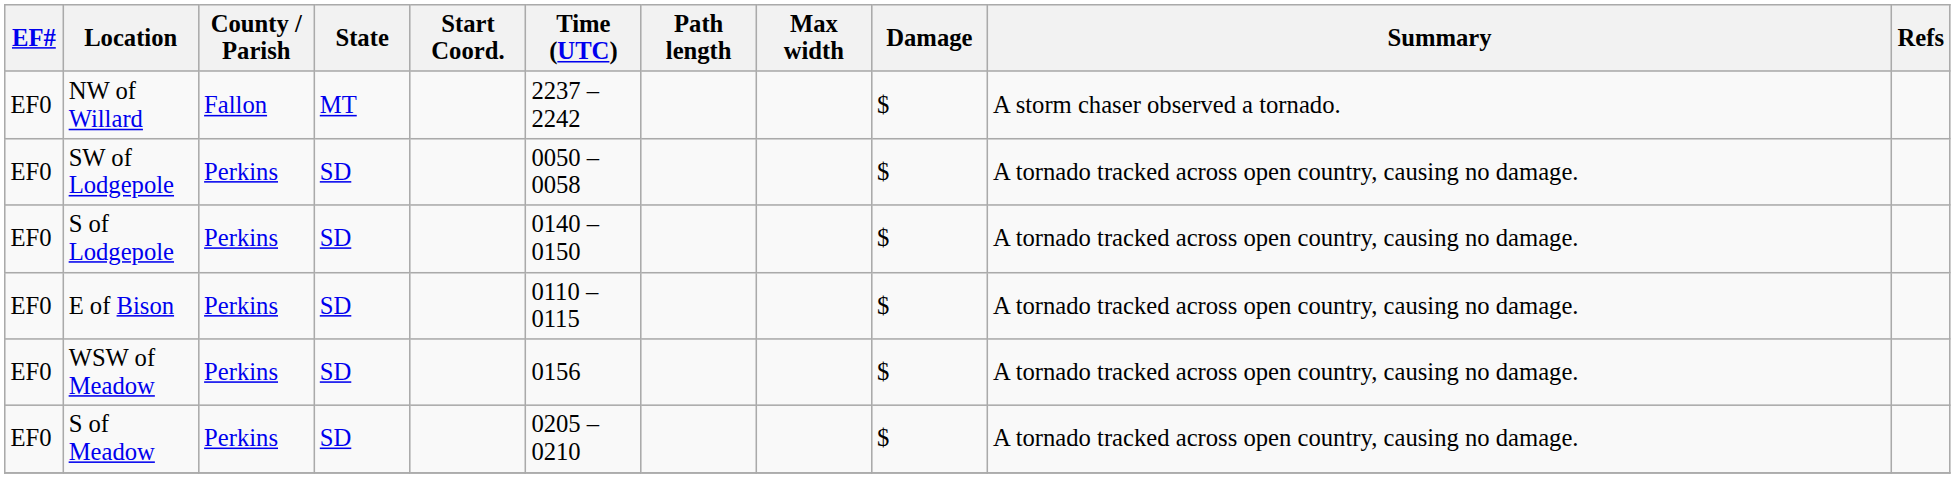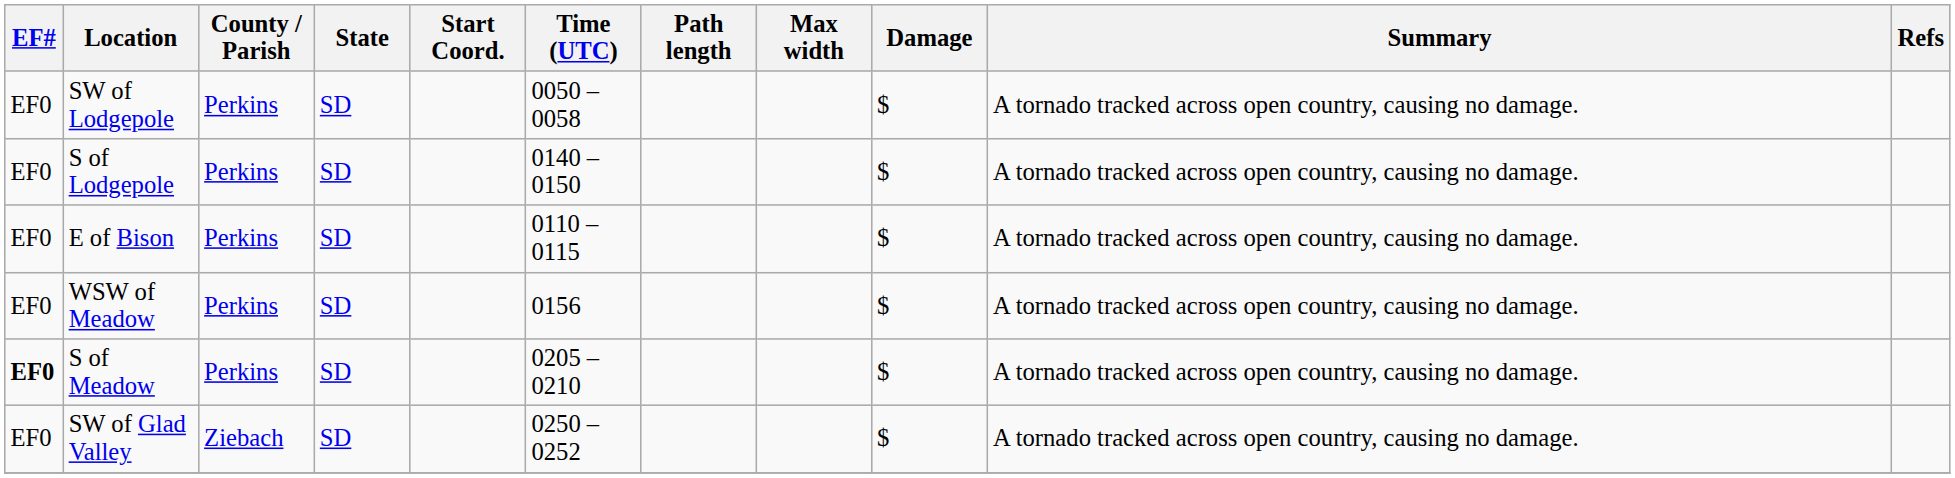- row: (106, 104)
(31, 438) normal -> (32, 371) bold
+ row: (127, 438)
